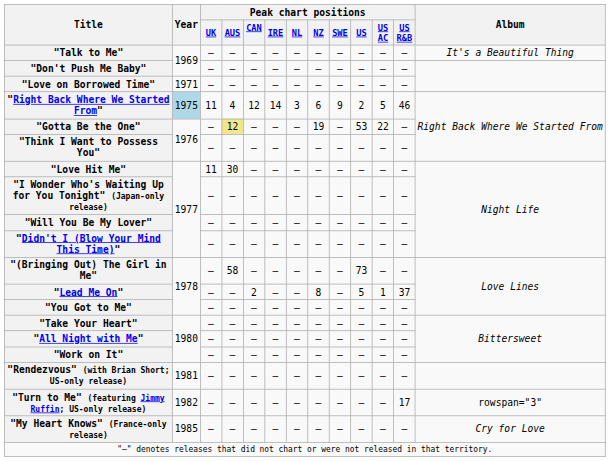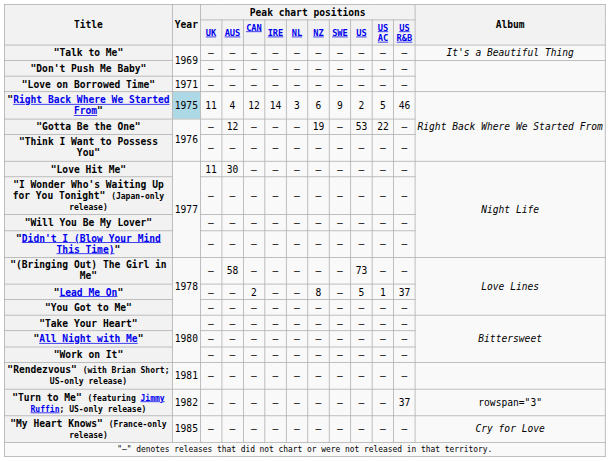(232, 127) khaki background -> (232, 127) no background
(404, 403) 17 -> (404, 403) 37
